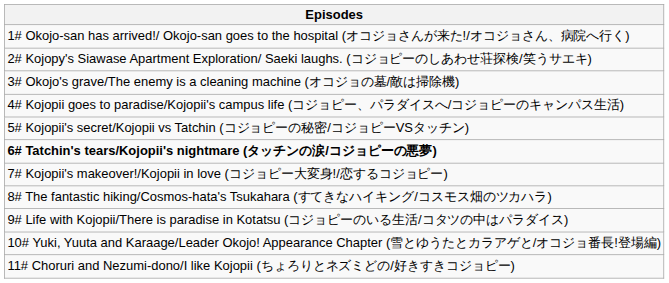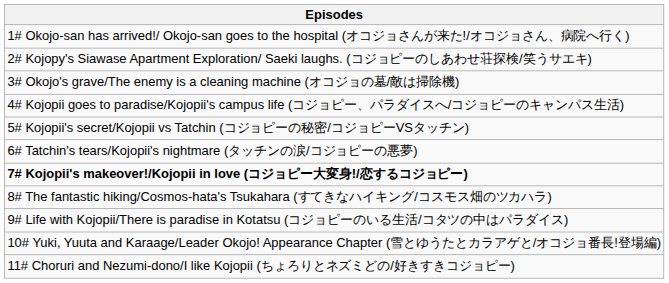(222, 151) bold -> (212, 151) normal
(228, 174) normal -> (238, 174) bold
